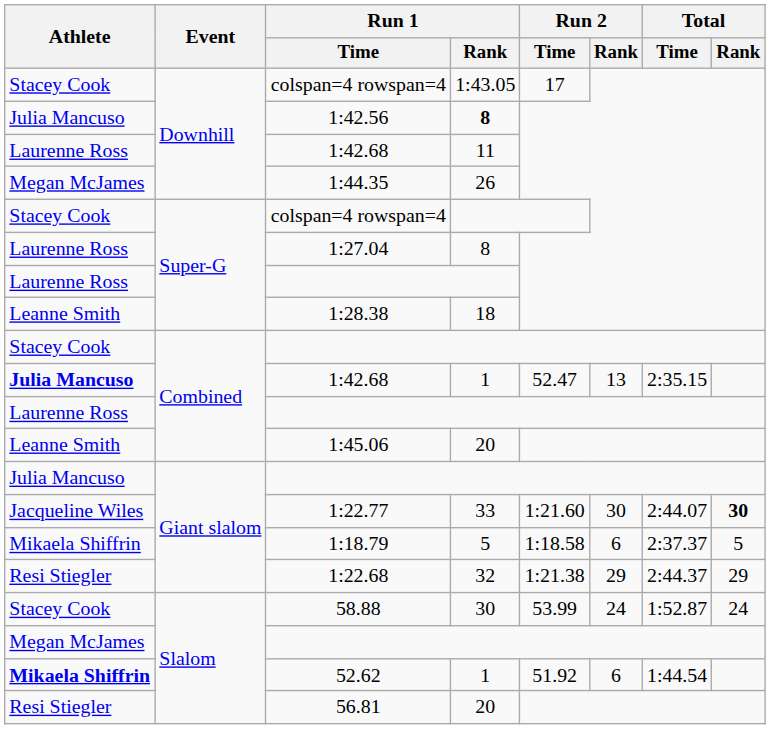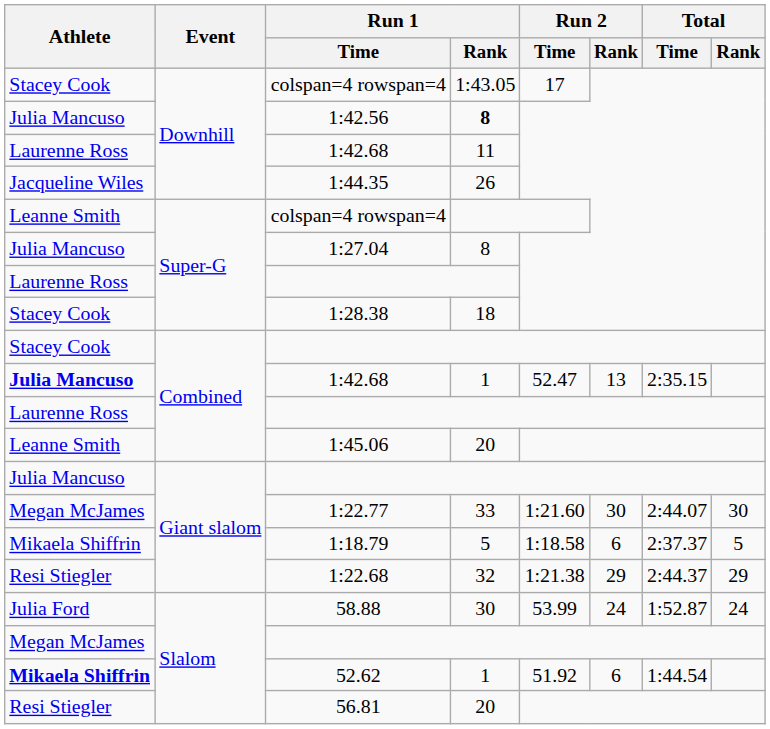(77, 183) Megan McJames -> (76, 183) Jacqueline Wiles
(60, 216) Stacey Cook -> (65, 216) Leanne Smith
(69, 248) Laurenne Ross -> (67, 248) Julia Mancuso
(65, 314) Leanne Smith -> (60, 314) Stacey Cook
(76, 511) Jacqueline Wiles -> (77, 511) Megan McJames
(738, 511) bold -> (738, 511) normal
(60, 609) Stacey Cook -> (49, 609) Julia Ford
